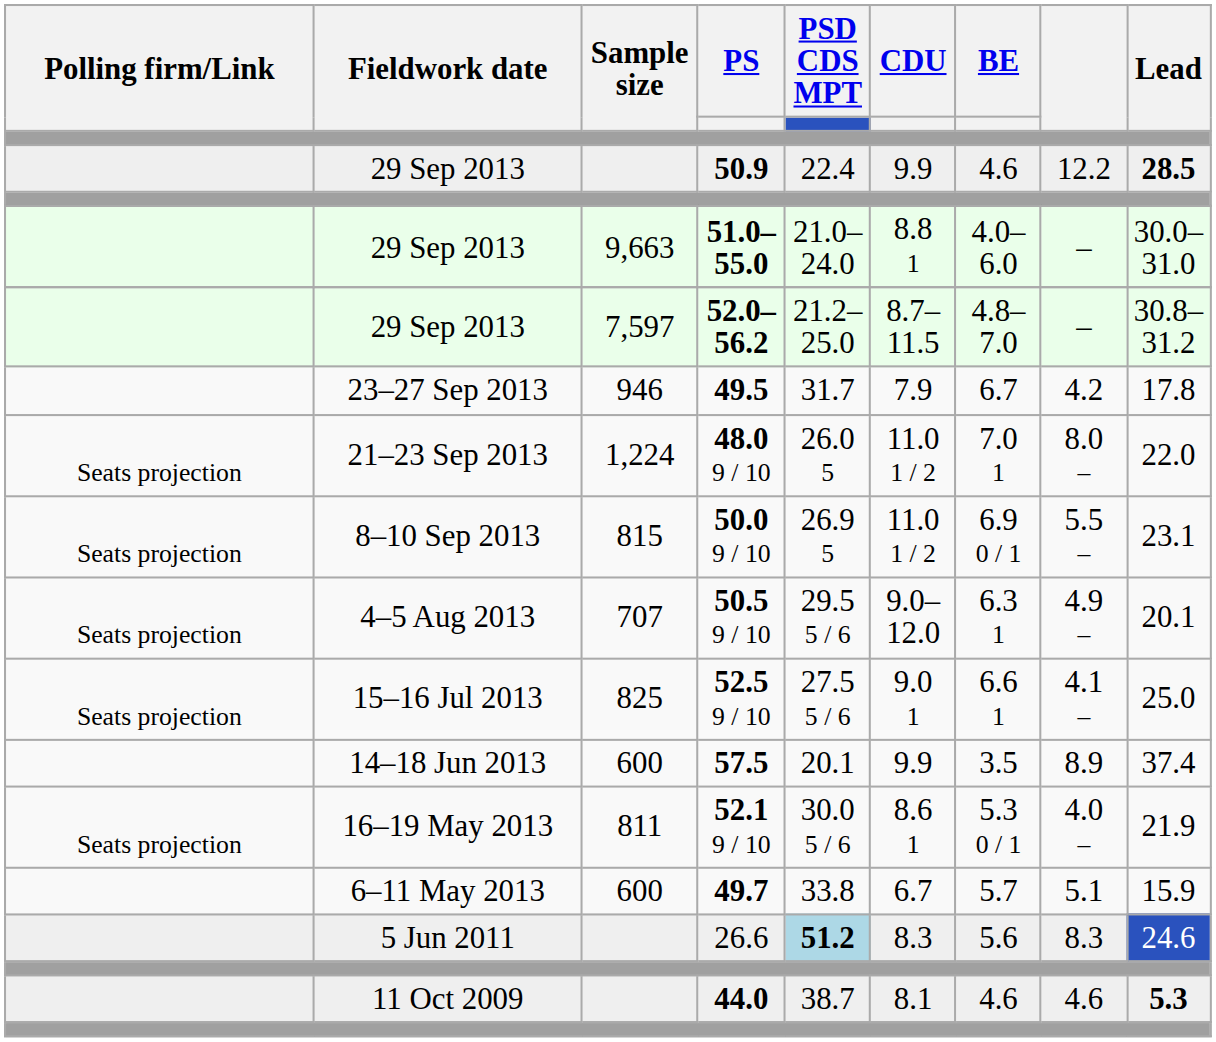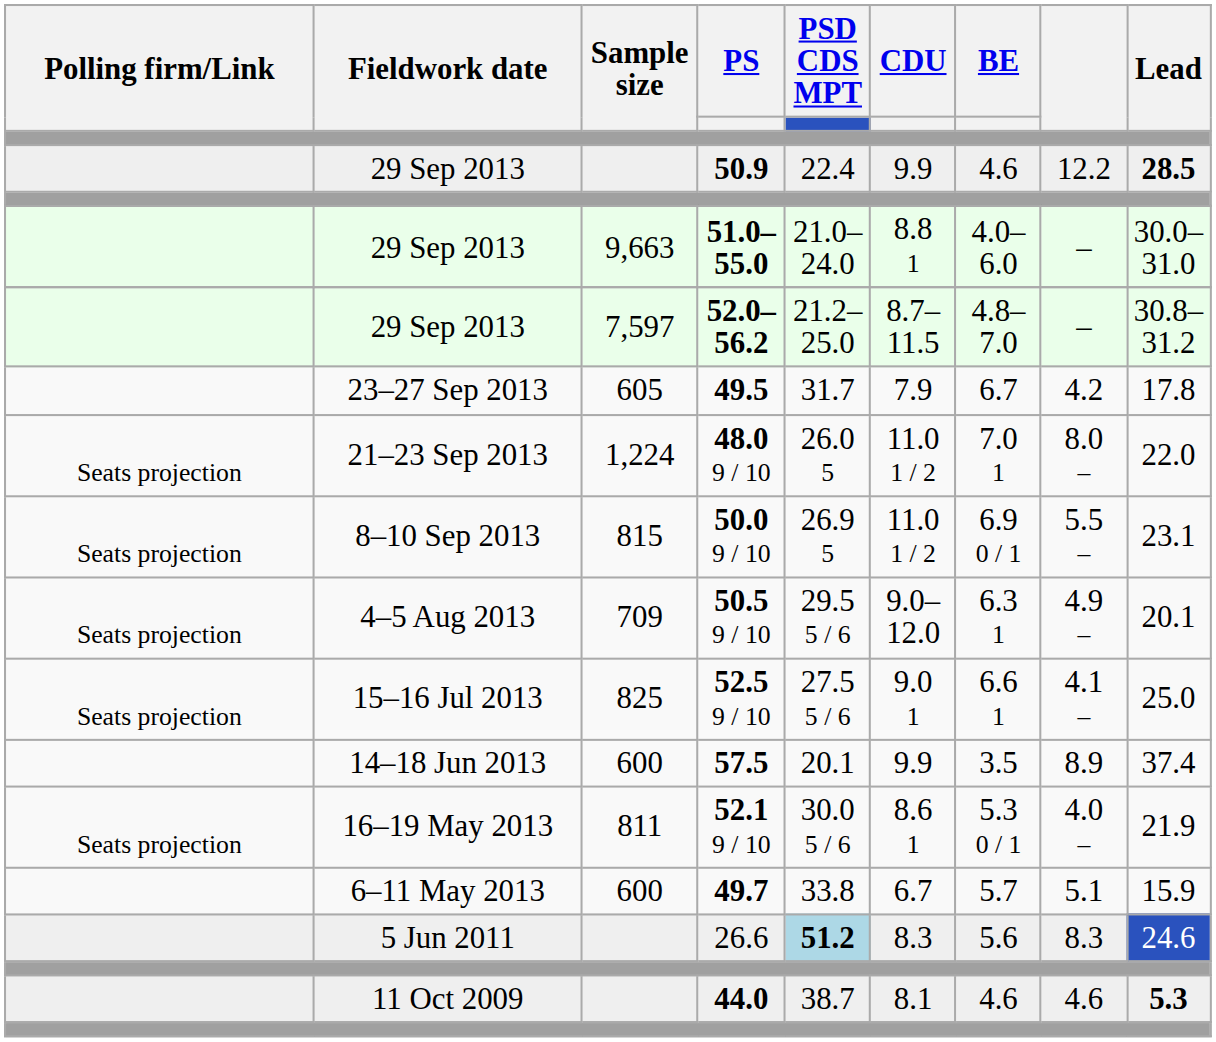(640, 390) 946 -> (640, 390) 605
(640, 617) 707 -> (640, 617) 709
